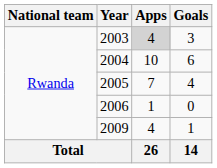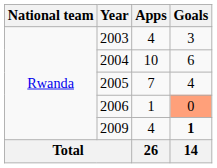(151, 38) lightgrey background -> (151, 38) no background
(191, 106) no background -> (191, 106) lightsalmon background
(191, 128) normal -> (191, 128) bold
